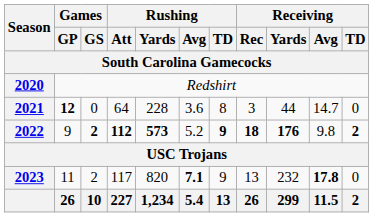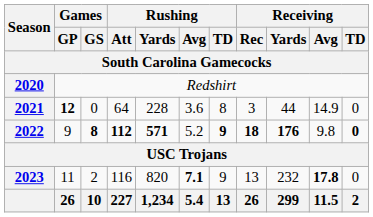(326, 108) 14.7 -> (326, 108) 14.9
(94, 131) 2 -> (94, 131) 8
(157, 131) 573 -> (157, 131) 571
(355, 131) 2 -> (355, 131) 0
(121, 177) 117 -> (121, 177) 116
